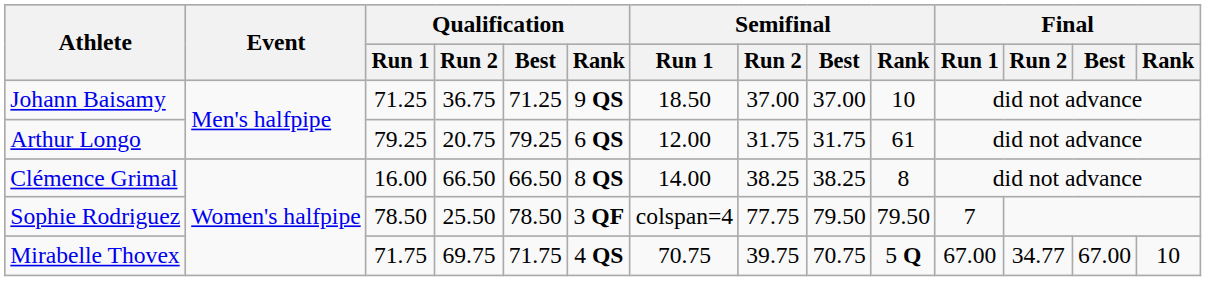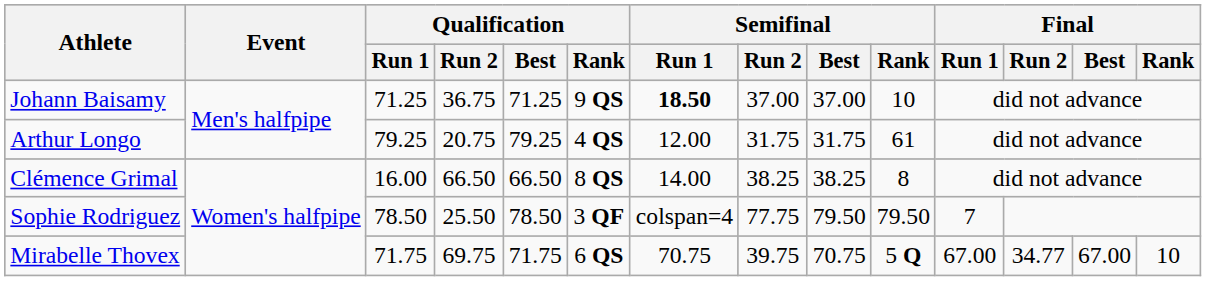(684, 100) normal -> (684, 100) bold
(599, 139) 6 QS -> (599, 139) 4 QS
(599, 255) 4 QS -> (599, 255) 6 QS
